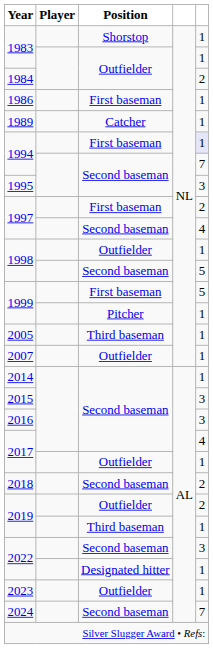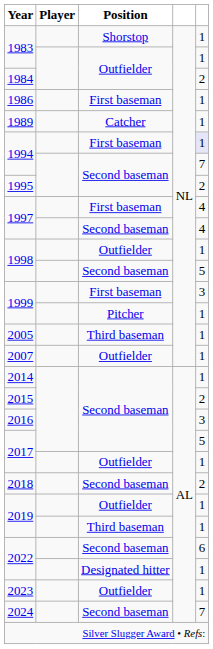(202, 185) 3 -> (202, 185) 2
(202, 207) 2 -> (202, 207) 4
(202, 292) 5 -> (202, 292) 3
(202, 398) 3 -> (202, 398) 2
(202, 441) 4 -> (202, 441) 5
(202, 505) 2 -> (202, 505) 1
(202, 547) 3 -> (202, 547) 6
